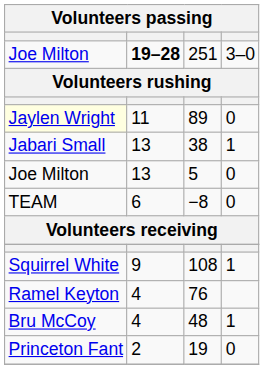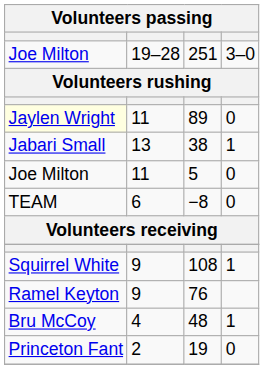(156, 54) bold -> (156, 54) normal
(141, 174) 13 -> (140, 174) 11
(136, 294) 4 -> (136, 294) 9
